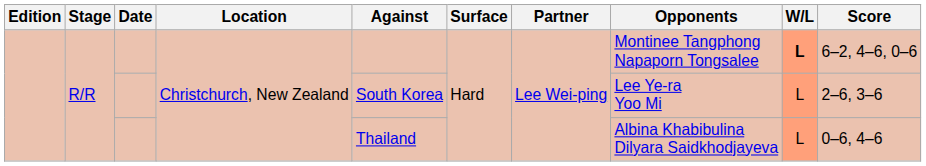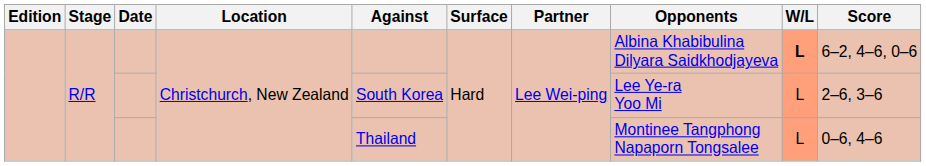(687, 51) Montinee Tangphong Napaporn Tongsalee -> (696, 51) Albina Khabibulina Dilyara Saidkhodjayeva
(696, 138) Albina Khabibulina Dilyara Saidkhodjayeva -> (687, 138) Montinee Tangphong Napaporn Tongsalee
